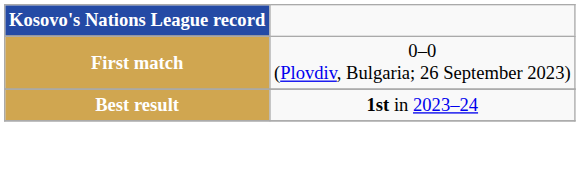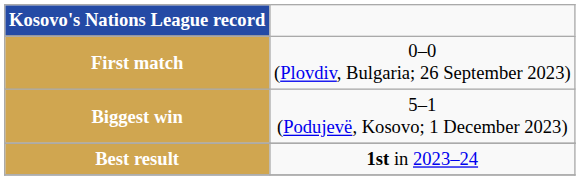+ row: (137, 116)
